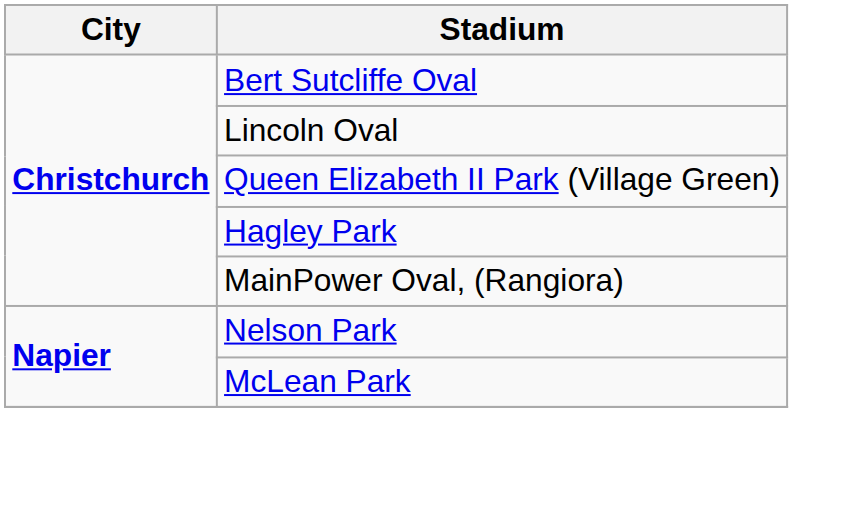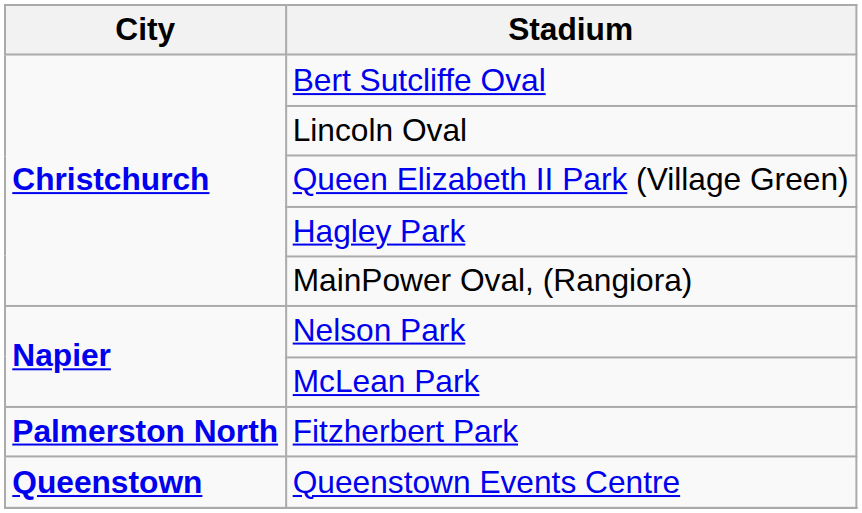+ row: (405, 431)
+ row: (486, 481)
